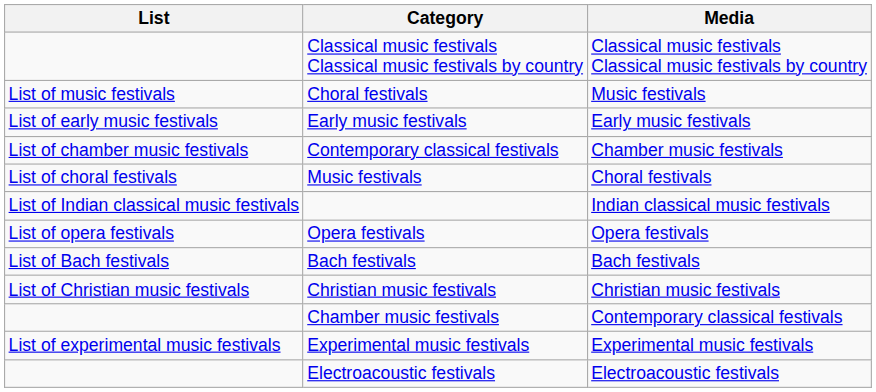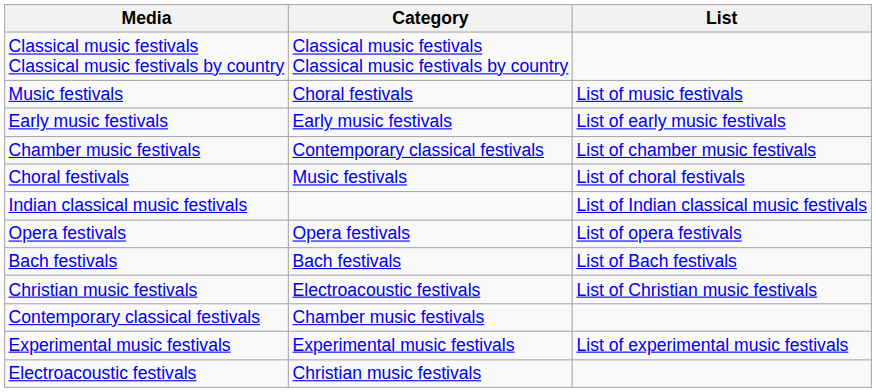columns swapped: (154, 18) <-> (729, 18)
(402, 289) Christian music festivals -> (386, 289) Electroacoustic festivals
(401, 373) Electroacoustic festivals -> (387, 373) Christian music festivals
